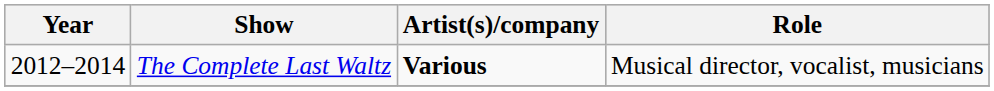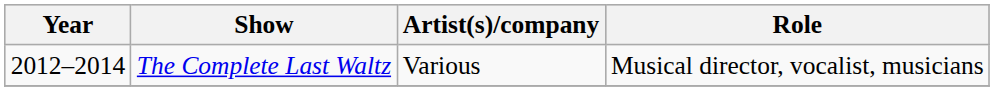(445, 65) bold -> (442, 65) normal
